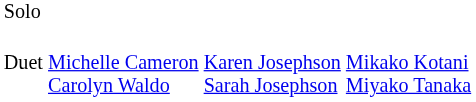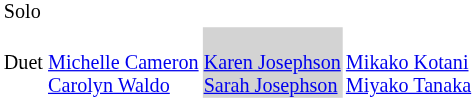(272, 73) no background -> (272, 73) lightgrey background
